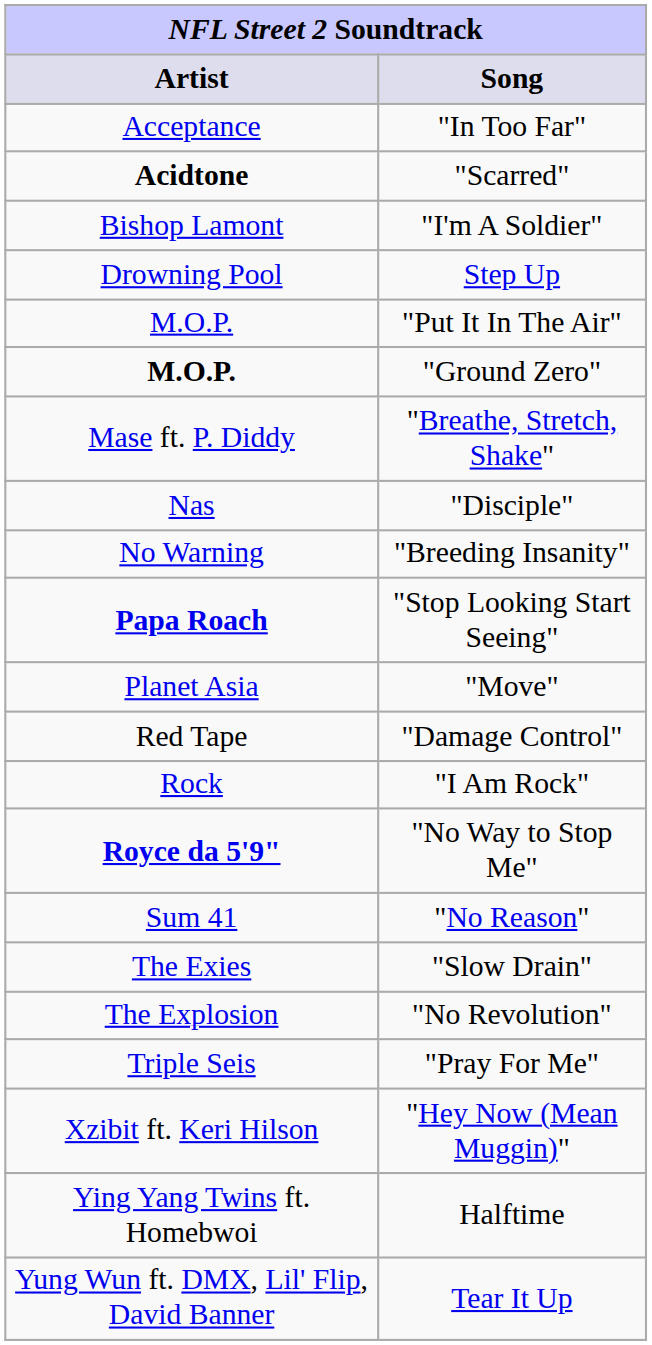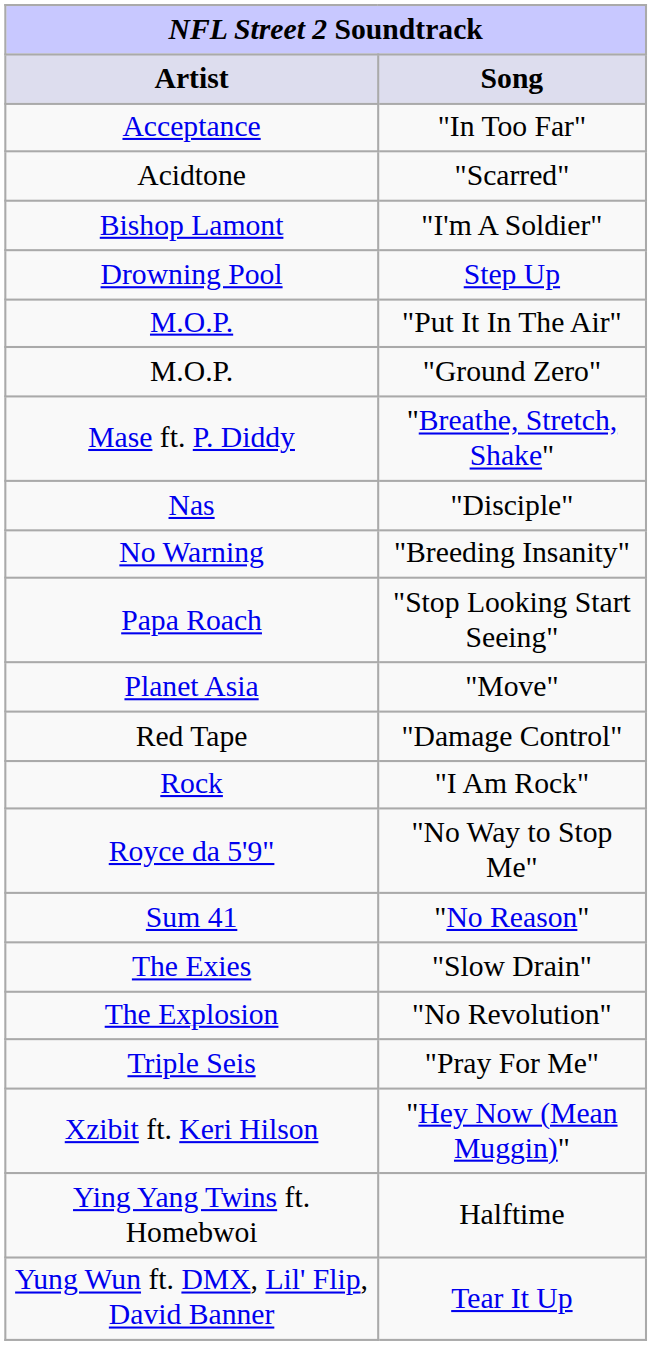(192, 175) bold -> (192, 175) normal
(192, 371) bold -> (192, 371) normal
(192, 619) bold -> (192, 619) normal
(192, 850) bold -> (192, 850) normal
